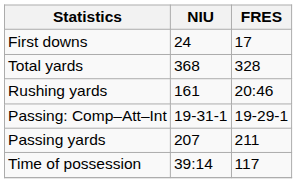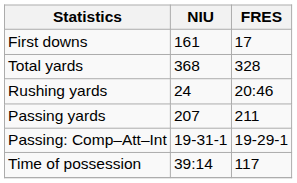(183, 41) 24 -> (187, 41) 161
(187, 91) 161 -> (183, 91) 24
rows swapped: (57, 140) <-> (87, 115)
